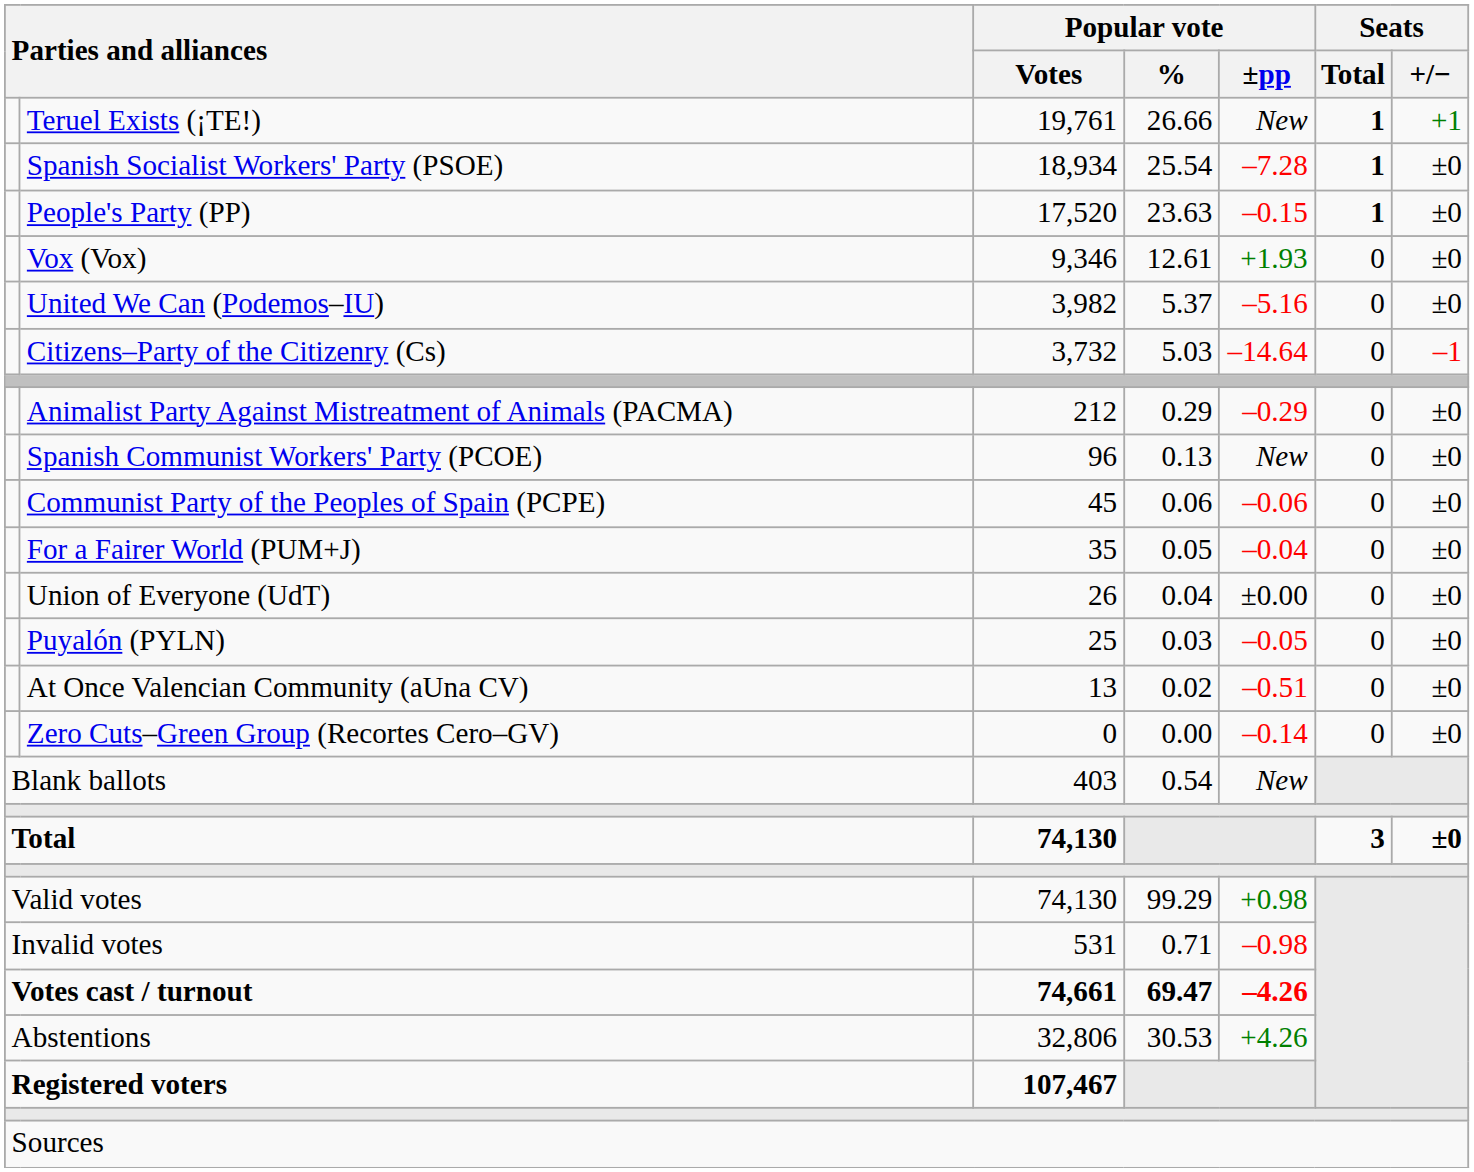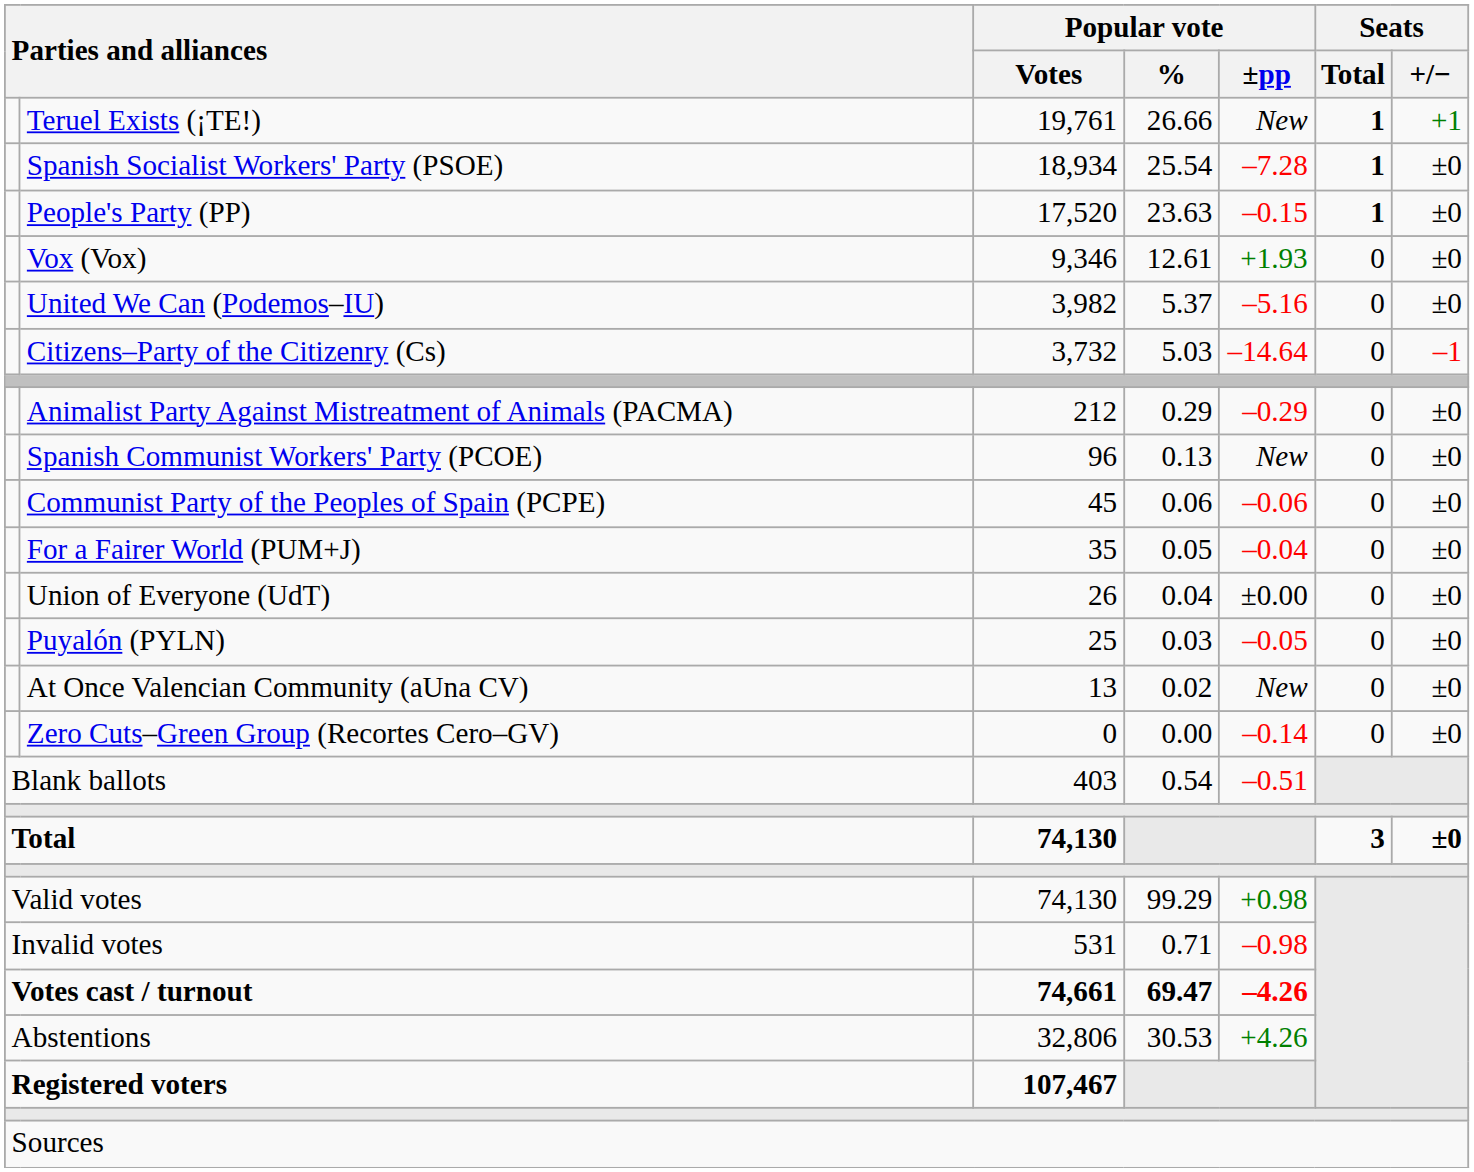(1275, 687) –0.51 -> (1282, 687) New
(1282, 779) New -> (1275, 779) –0.51
